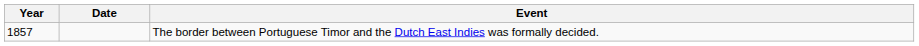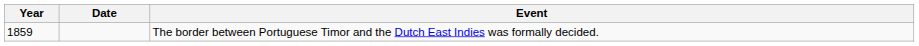(20, 31) 1857 -> (20, 31) 1859
